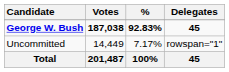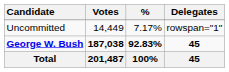rows swapped: (45, 28) <-> (36, 43)
